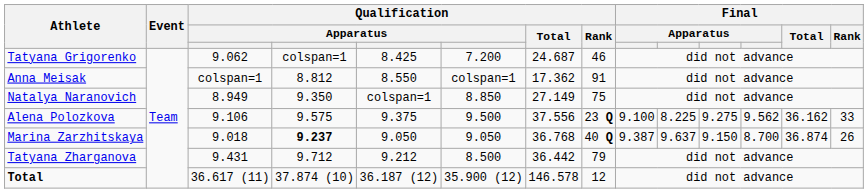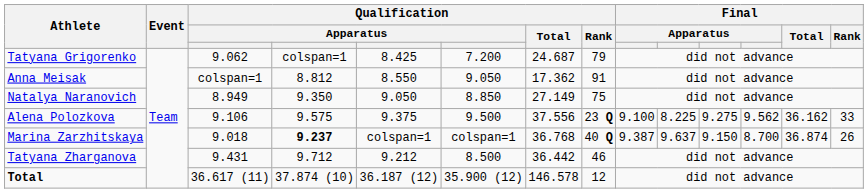(599, 58) 46 -> (599, 58) 79
(483, 78) colspan=1 -> (483, 78) 9.050
(399, 98) colspan=1 -> (399, 98) 9.050
(399, 138) 9.050 -> (399, 138) colspan=1
(483, 138) 9.050 -> (483, 138) colspan=1
(599, 158) 79 -> (599, 158) 46
